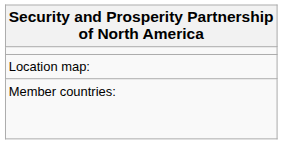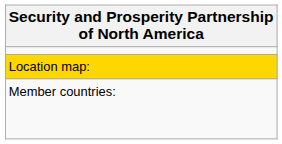(49, 67) no background -> (49, 67) gold background
